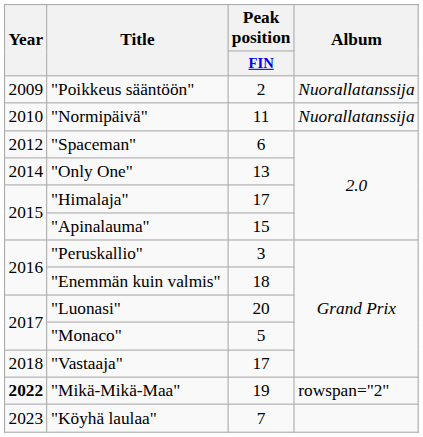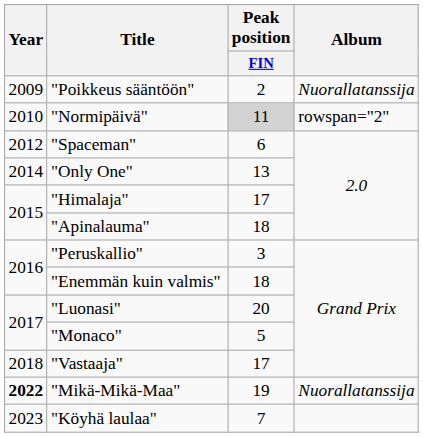(261, 116) no background -> (261, 116) lightgrey background
(356, 116) Nuorallatanssija -> (344, 116) rowspan="2"
(261, 226) 15 -> (261, 226) 18
(344, 390) rowspan="2" -> (356, 390) Nuorallatanssija
